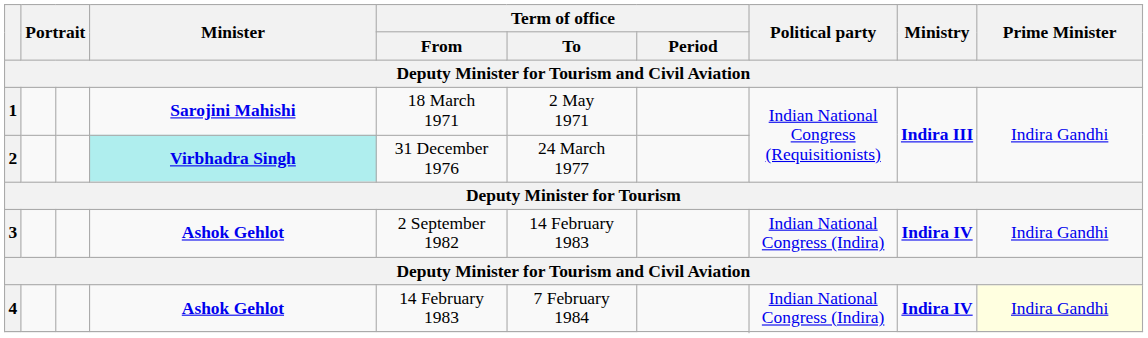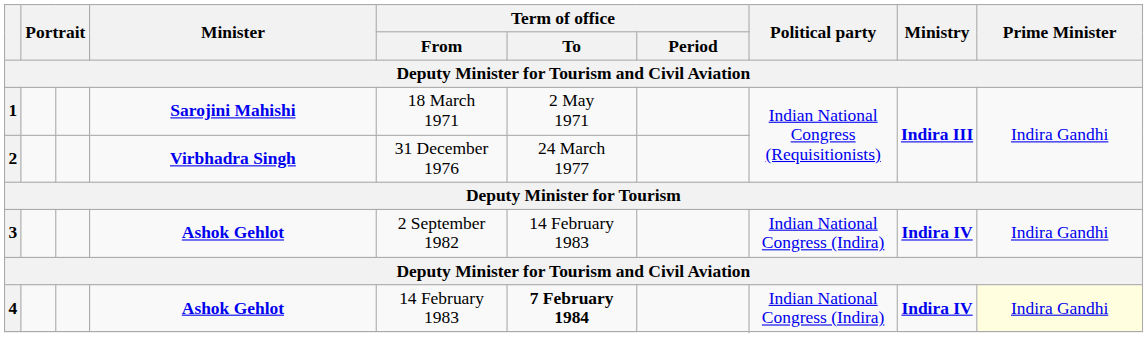(233, 158) paleturquoise background -> (233, 158) no background
(572, 308) normal -> (572, 308) bold
